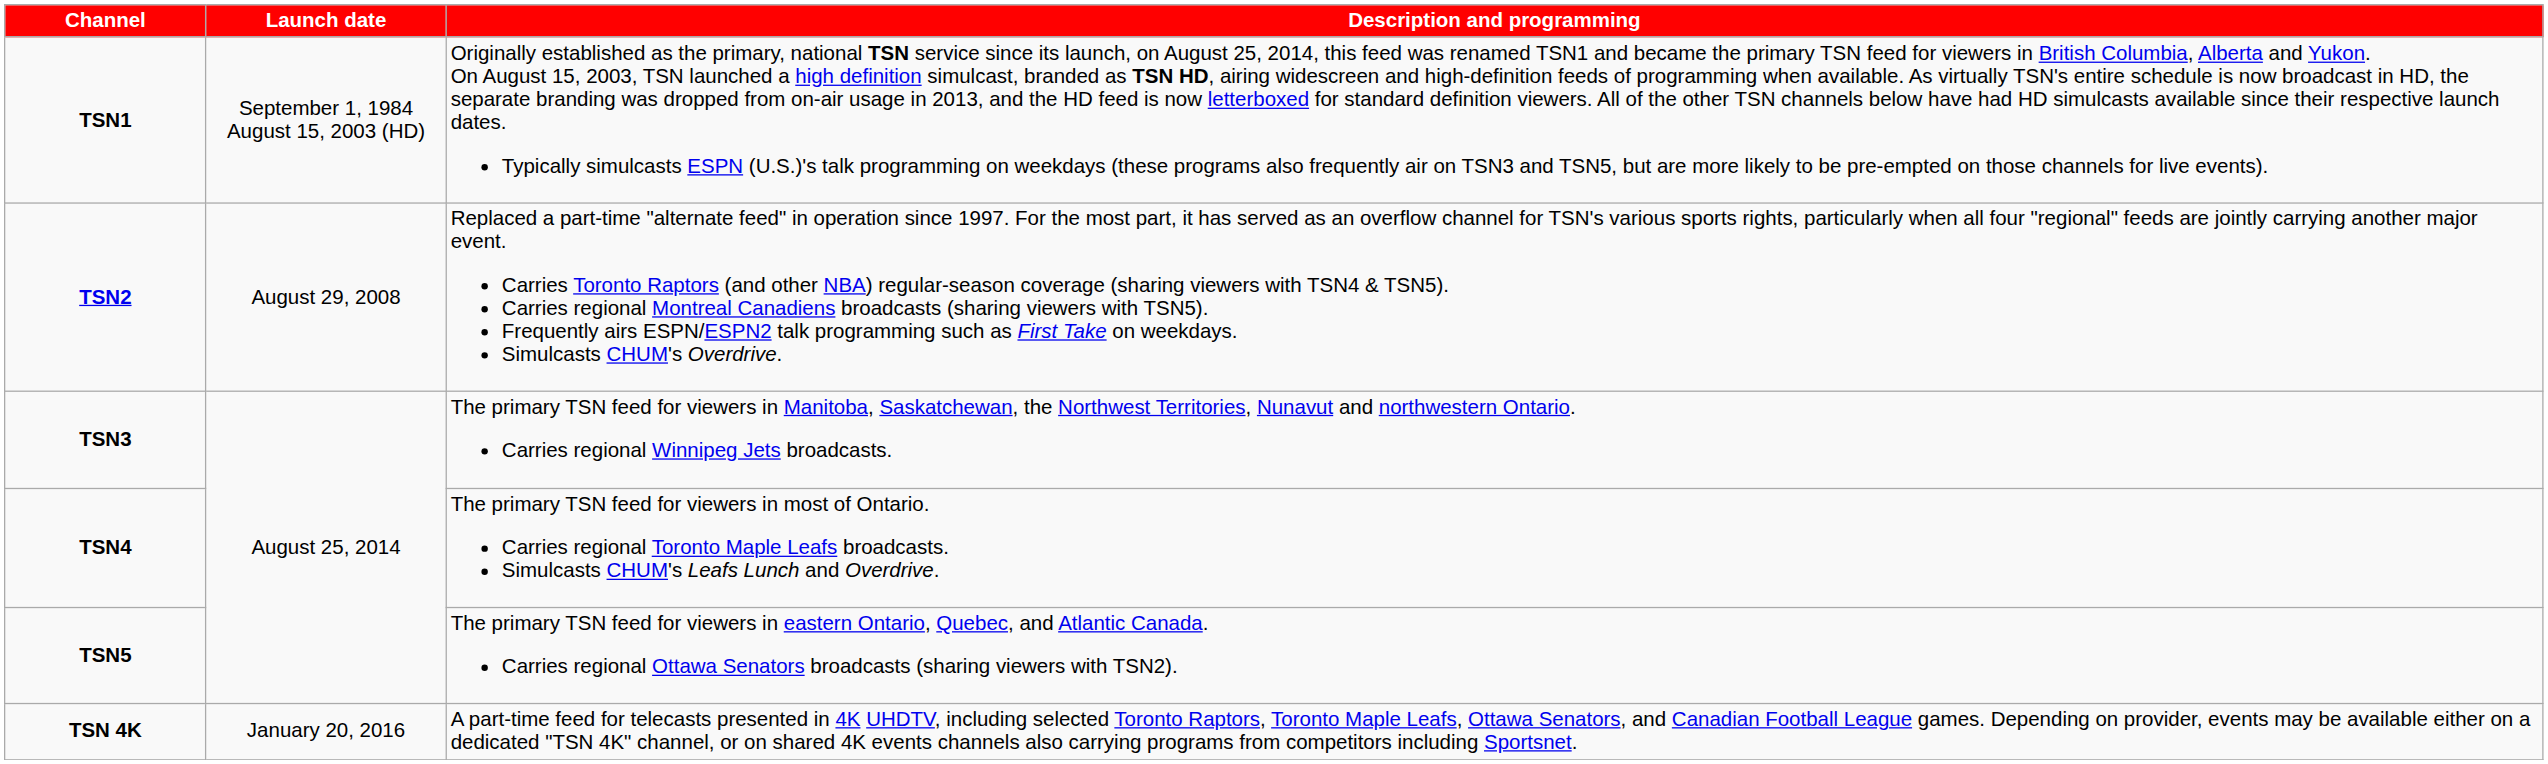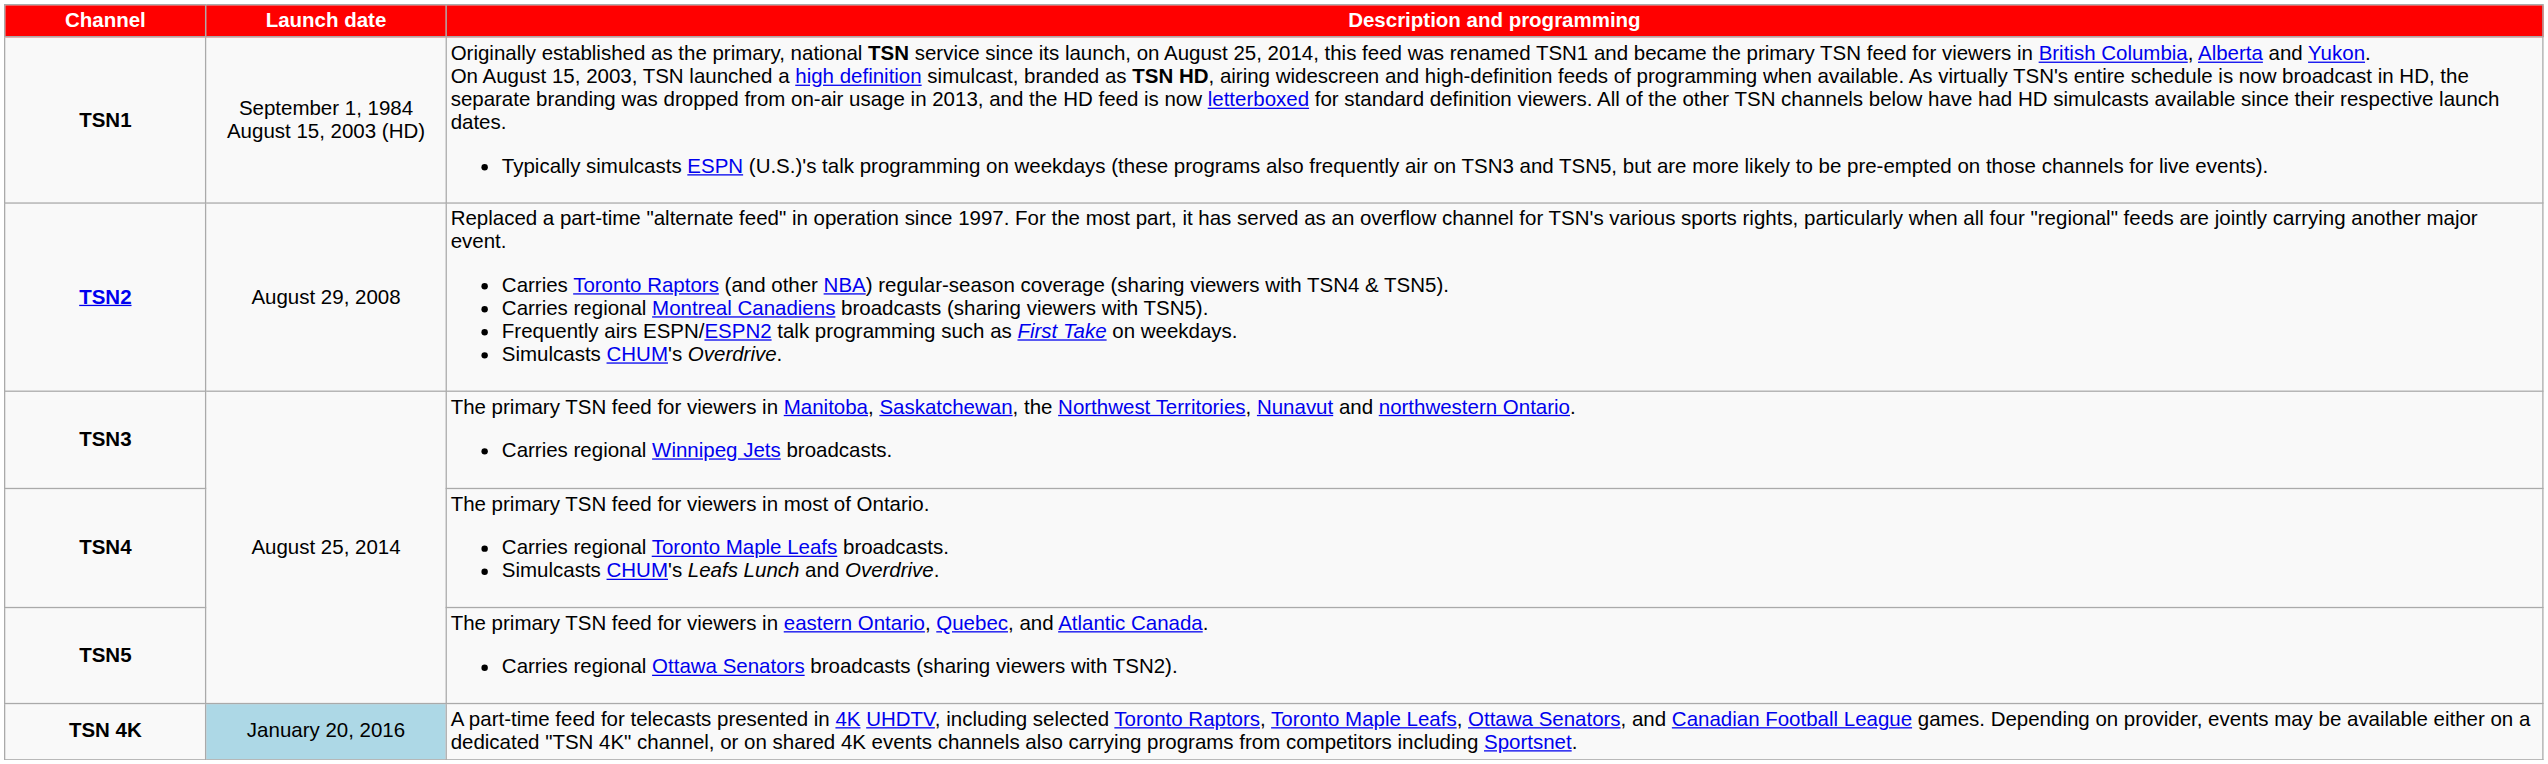(326, 731) no background -> (326, 731) lightblue background
